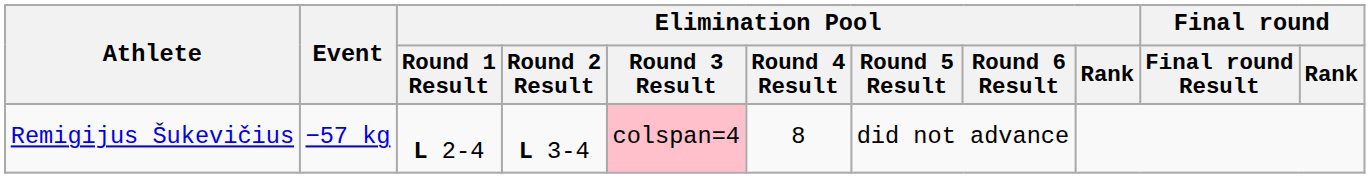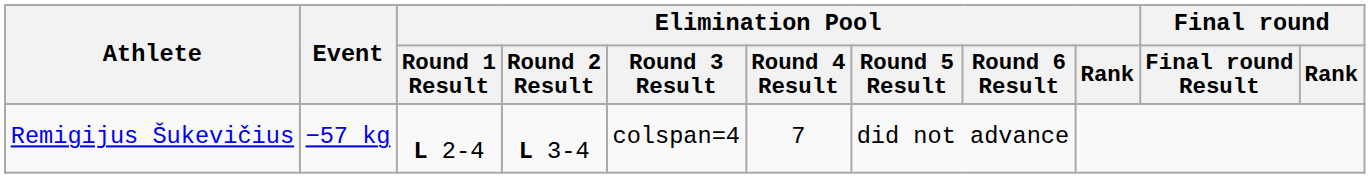(676, 138) pink background -> (676, 138) no background
(798, 138) 8 -> (798, 138) 7
